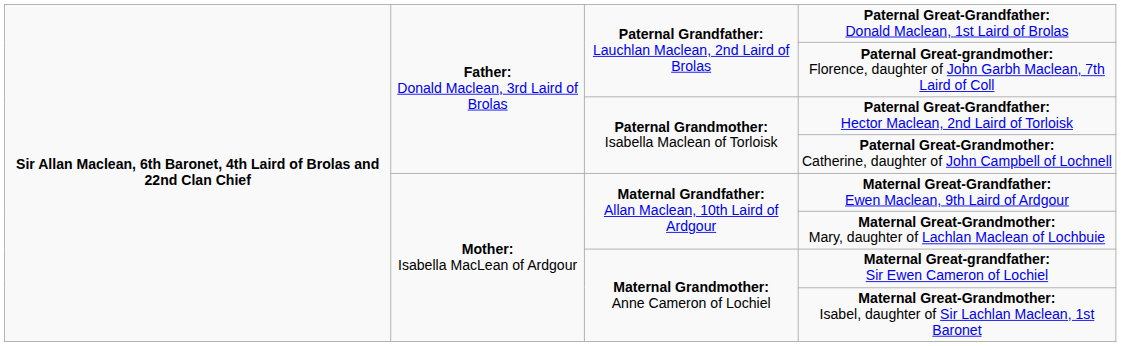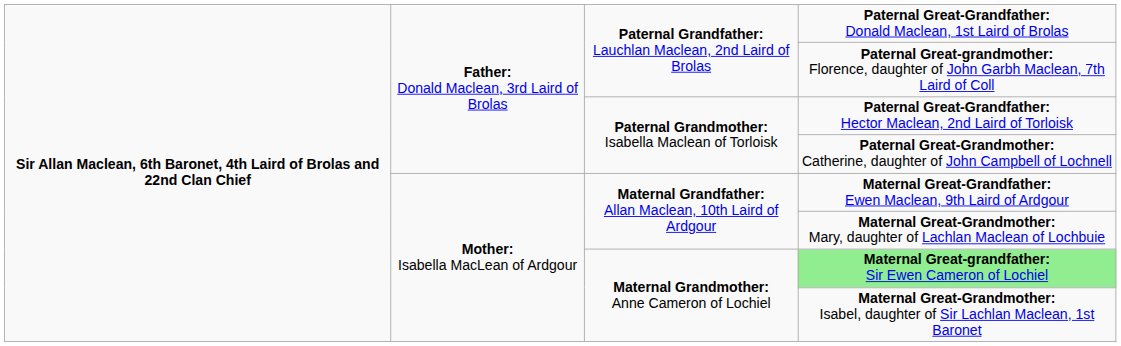(957, 268) no background -> (957, 268) lightgreen background
